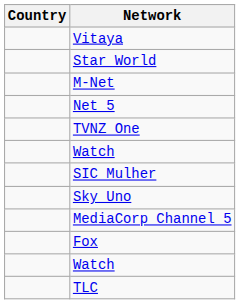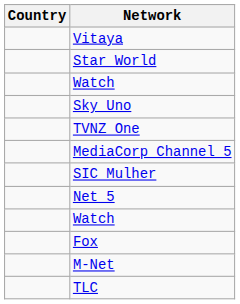(94, 84) M-Net -> (94, 84) Watch
(94, 107) Net 5 -> (102, 107) Sky Uno
(94, 152) Watch -> (152, 152) MediaCorp Channel 5
(102, 197) Sky Uno -> (94, 197) Net 5
(152, 220) MediaCorp Channel 5 -> (94, 220) Watch
(94, 265) Watch -> (94, 265) M-Net
